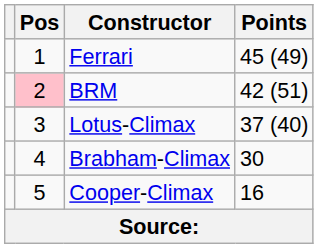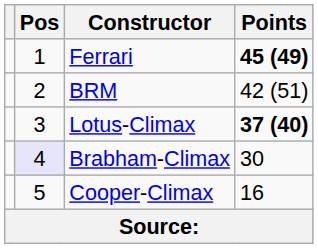(274, 56) normal -> (274, 56) bold
(40, 90) pink background -> (40, 90) no background
(274, 124) normal -> (274, 124) bold
(40, 159) no background -> (40, 159) lavender background
